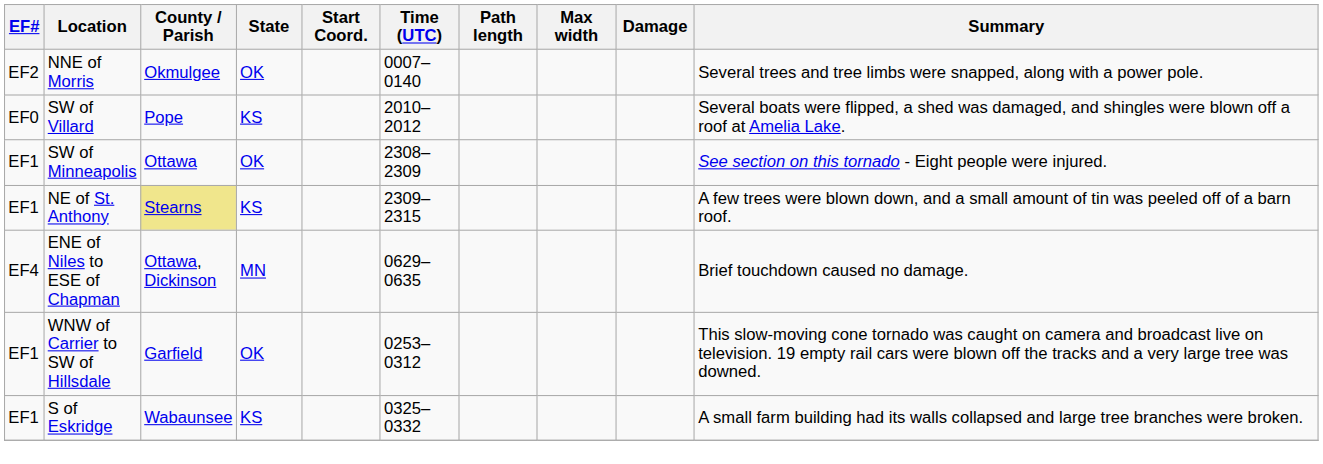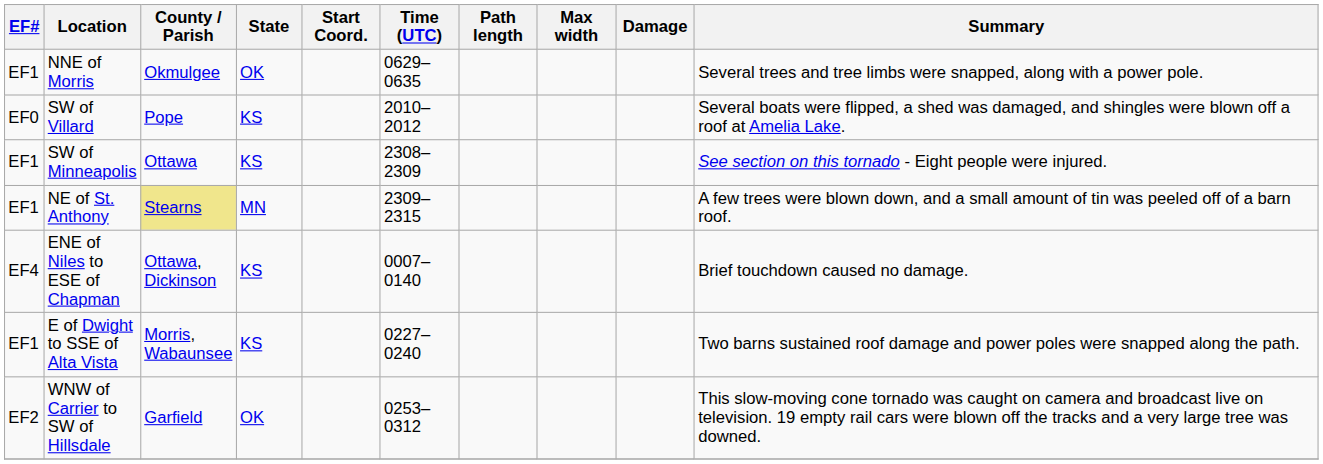(24, 72) EF2 -> (24, 72) EF1
(407, 72) 0007–0140 -> (407, 72) 0629–0635
(252, 162) OK -> (251, 162) KS
(251, 207) KS -> (253, 207) MN
(253, 271) MN -> (251, 271) KS
(407, 271) 0629–0635 -> (407, 271) 0007–0140
+ row: (90, 344)
(24, 353) EF1 -> (24, 417) EF2
- row: (80, 417)
